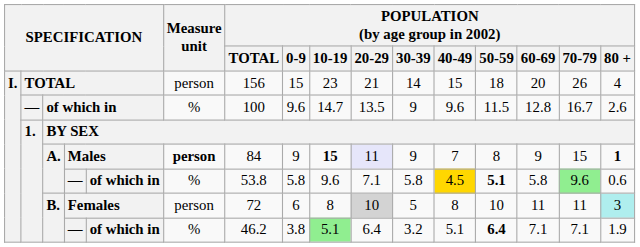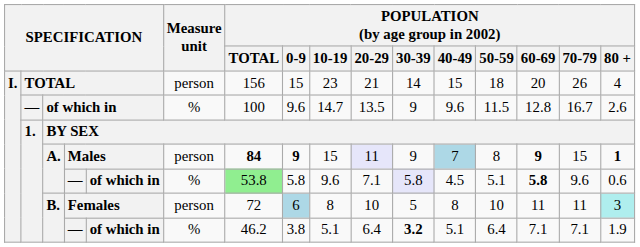(194, 156) bold -> (194, 156) normal
(254, 156) normal -> (254, 156) bold
(296, 156) normal -> (296, 156) bold
(330, 156) bold -> (330, 156) normal
(455, 156) no background -> (455, 156) lightblue background
(538, 156) normal -> (538, 156) bold
(254, 180) no background -> (254, 180) lightgreen background
(413, 180) no background -> (413, 180) lavender background
(455, 180) gold background -> (455, 180) no background
(497, 180) bold -> (497, 180) normal
(538, 180) normal -> (538, 180) bold
(580, 180) lightgreen background -> (580, 180) no background
(296, 204) no background -> (296, 204) lightblue background
(372, 204) lightgrey background -> (372, 204) no background
(330, 229) lightgreen background -> (330, 229) no background
(413, 229) normal -> (413, 229) bold
(497, 229) bold -> (497, 229) normal
